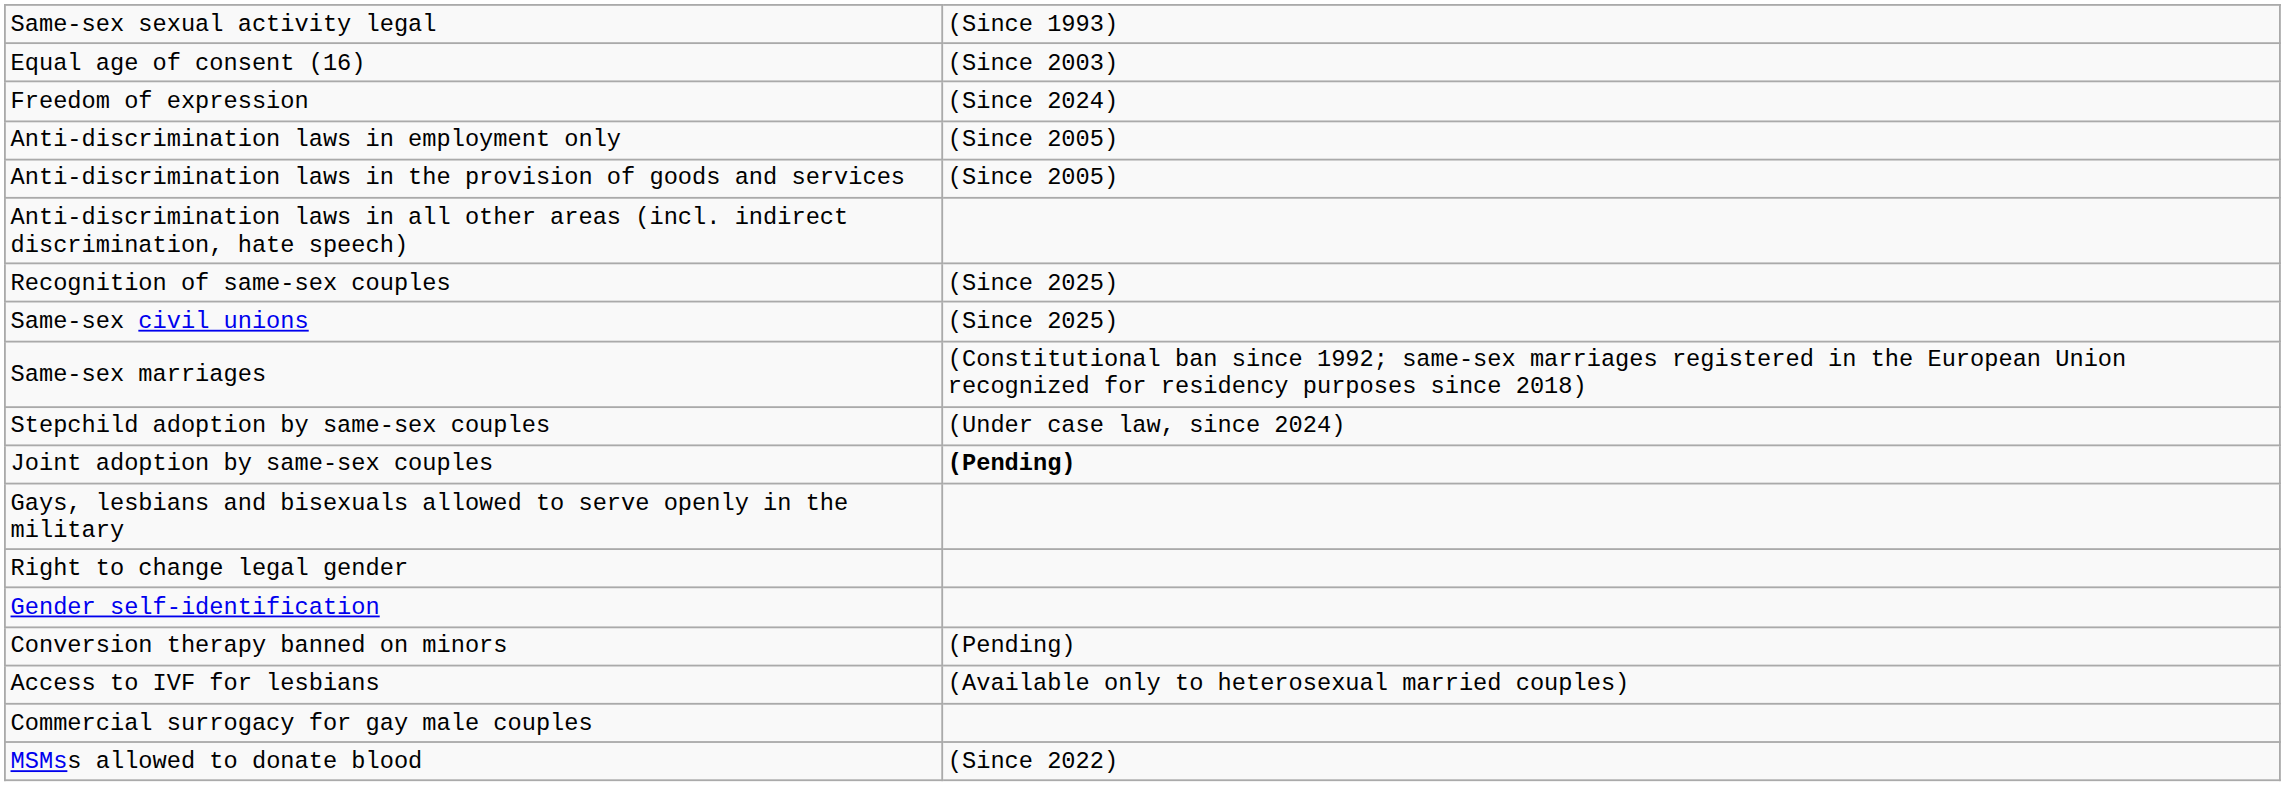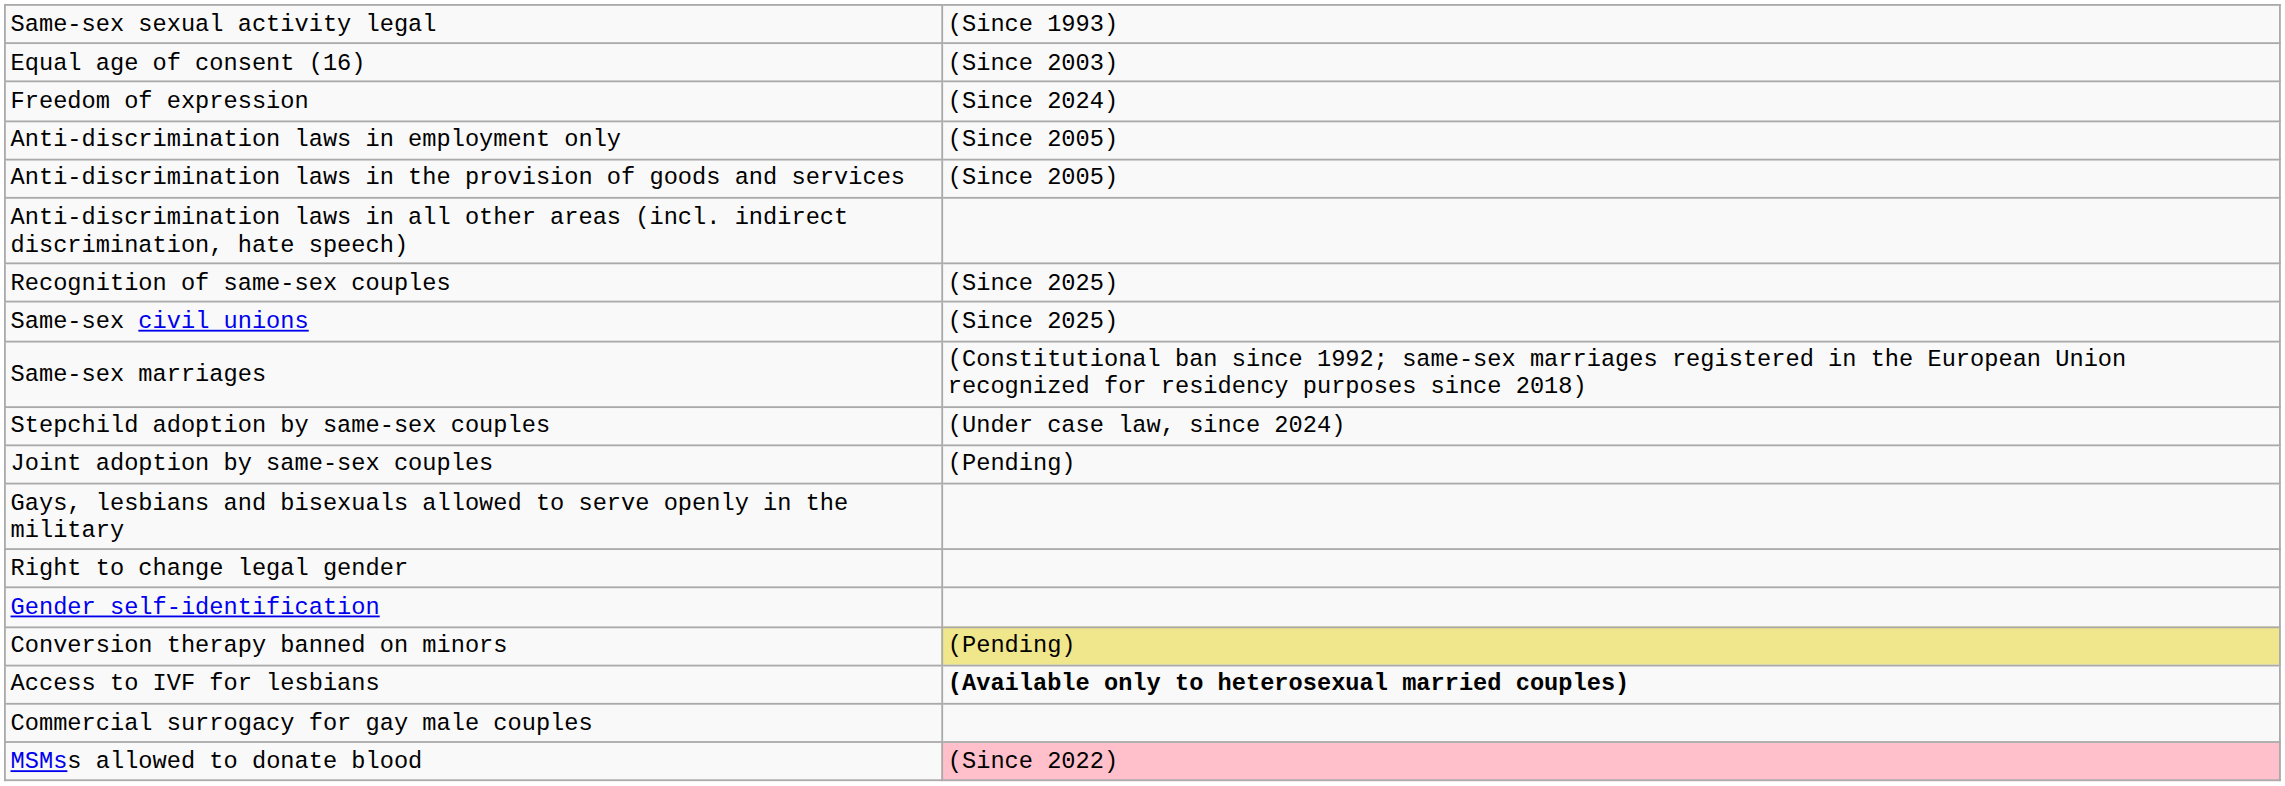(1012, 464) bold -> (1012, 464) normal
(1012, 646) no background -> (1012, 646) khaki background
(1289, 685) normal -> (1289, 685) bold
(1033, 762) no background -> (1033, 762) pink background
